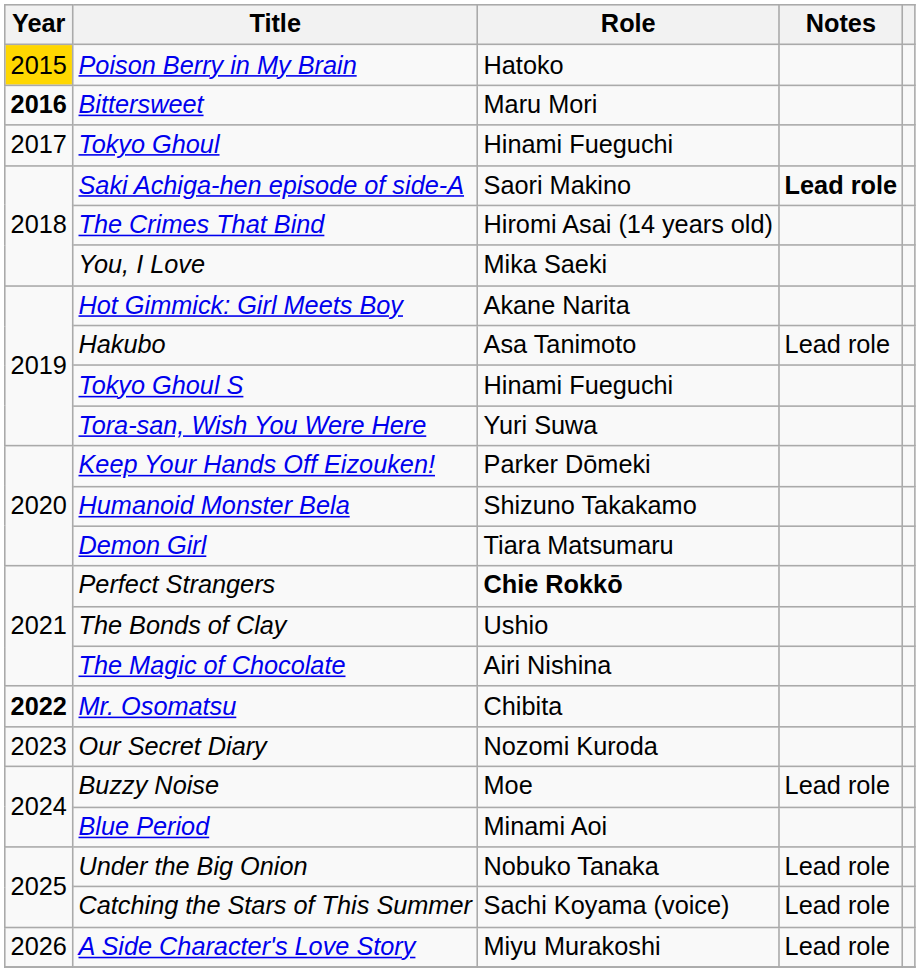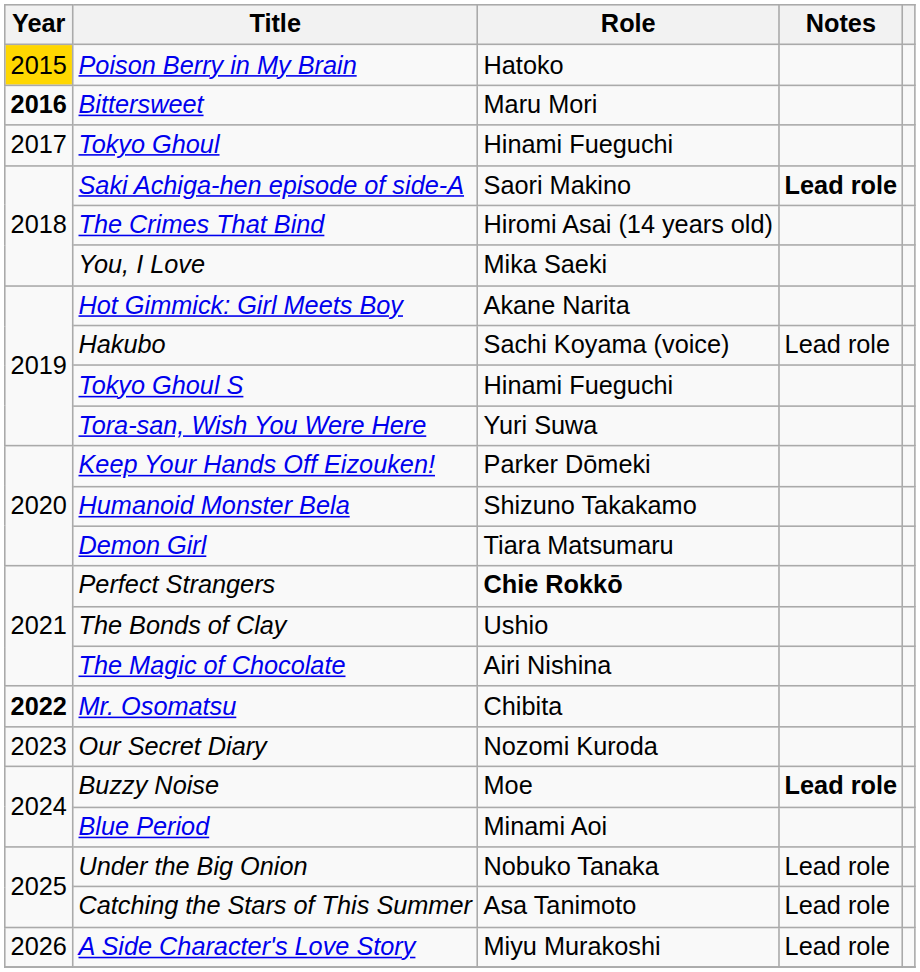(560, 345) Asa Tanimoto -> (606, 345) Sachi Koyama (voice)
(837, 786) normal -> (841, 786) bold
(606, 906) Sachi Koyama (voice) -> (560, 906) Asa Tanimoto
